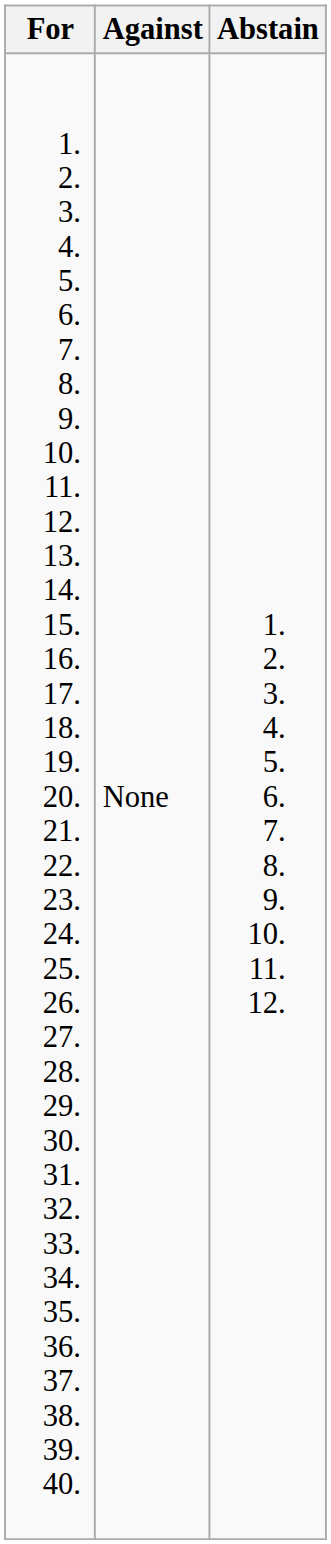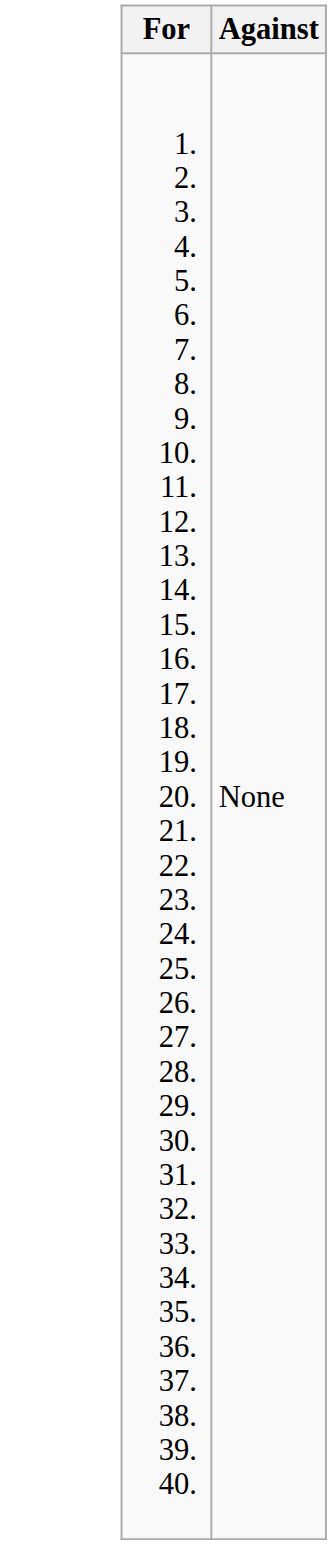- column: (268, 29)
